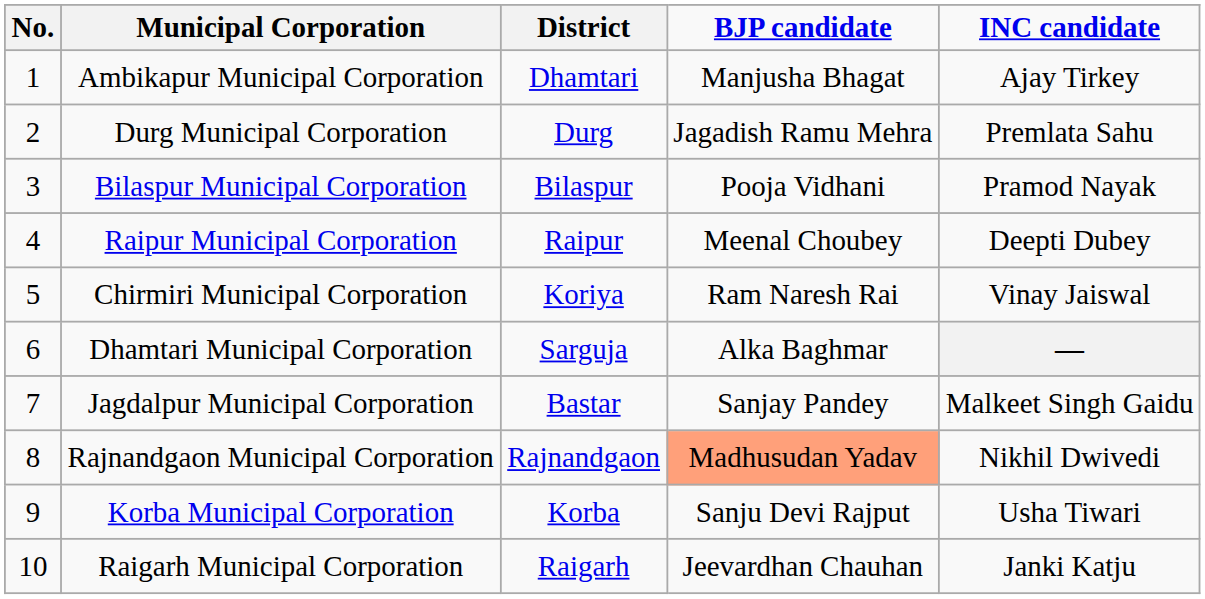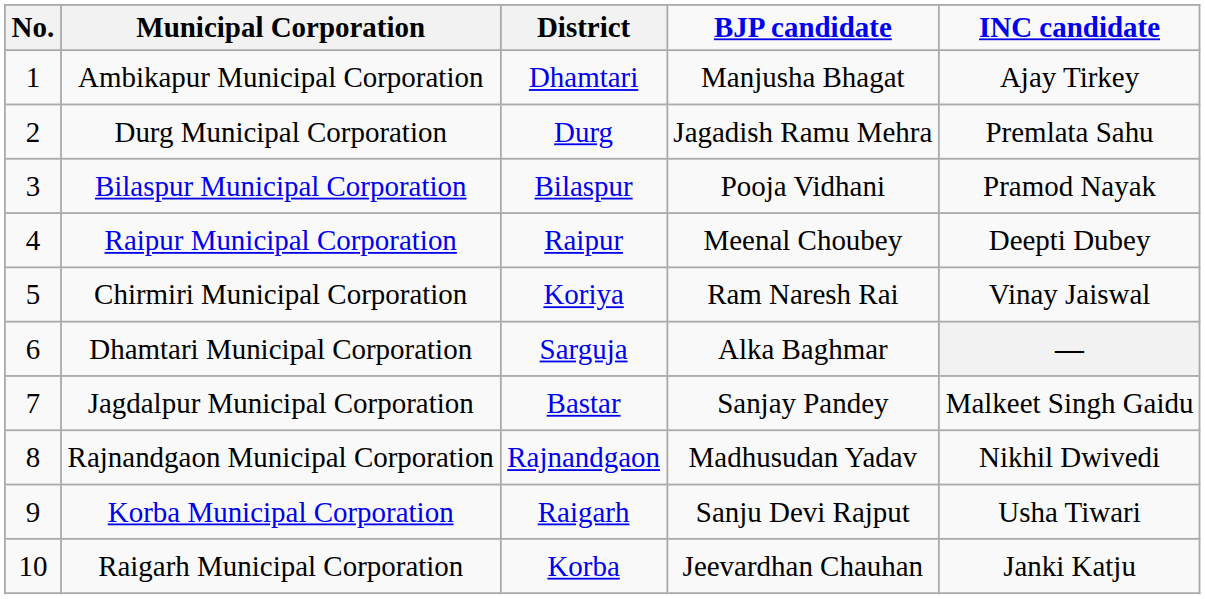(803, 457) lightsalmon background -> (803, 457) no background
(584, 511) Korba -> (584, 511) Raigarh
(584, 566) Raigarh -> (584, 566) Korba
